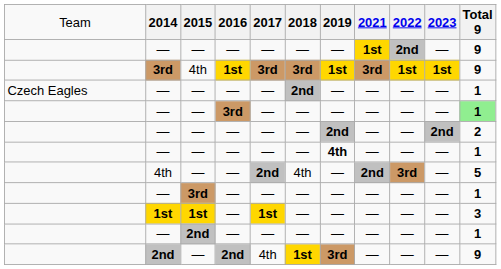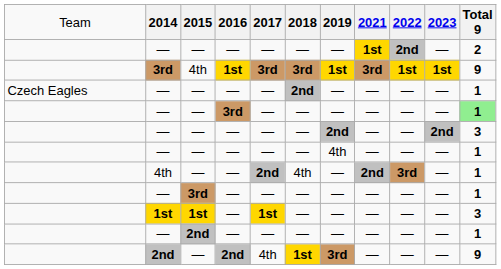(478, 50) 9 -> (478, 50) 2
(478, 132) 2 -> (478, 132) 3
(337, 152) bold -> (337, 152) normal
(478, 173) 5 -> (478, 173) 1
